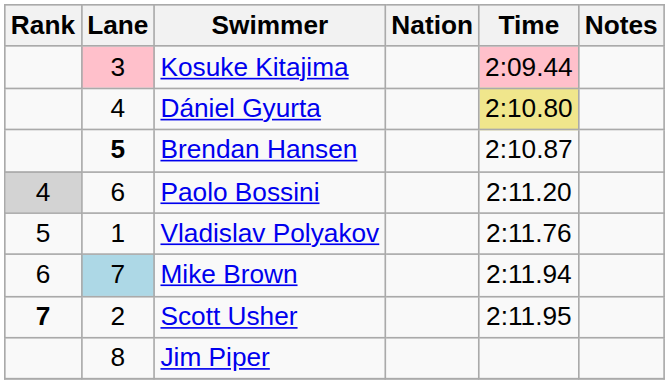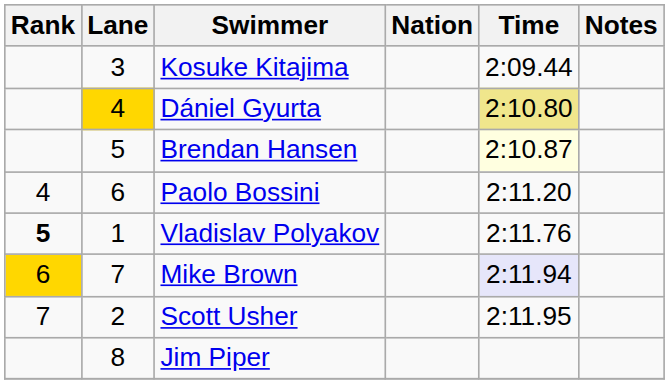(118, 66) pink background -> (118, 66) no background
(529, 66) pink background -> (529, 66) no background
(118, 108) no background -> (118, 108) gold background
(118, 150) bold -> (118, 150) normal
(529, 150) no background -> (529, 150) lightyellow background
(43, 191) lightgrey background -> (43, 191) no background
(43, 233) normal -> (43, 233) bold
(43, 274) no background -> (43, 274) gold background
(118, 274) lightblue background -> (118, 274) no background
(529, 274) no background -> (529, 274) lavender background
(43, 316) bold -> (43, 316) normal
